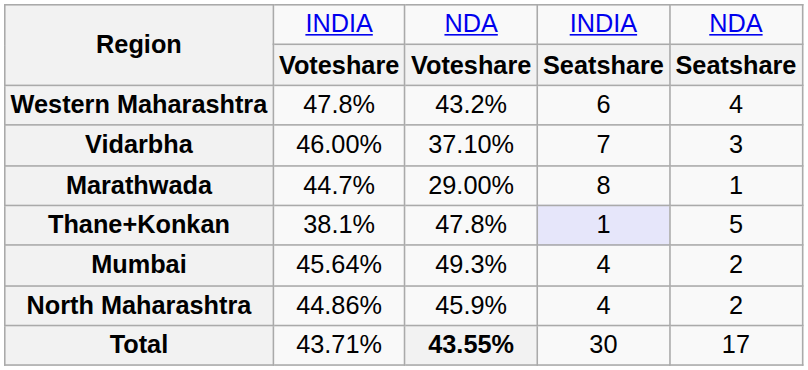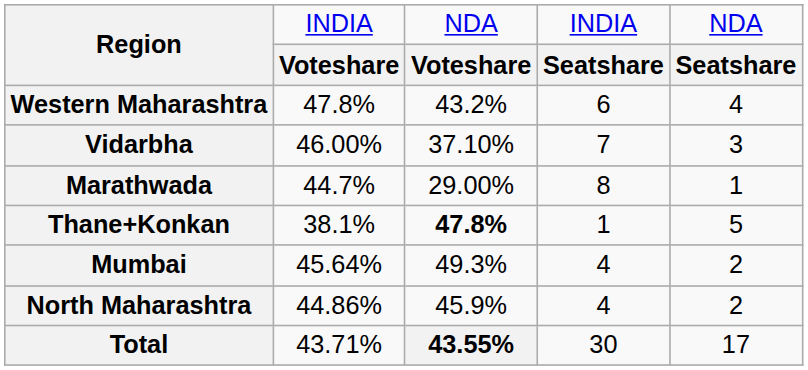(471, 225) normal -> (471, 225) bold
(603, 225) lavender background -> (603, 225) no background
